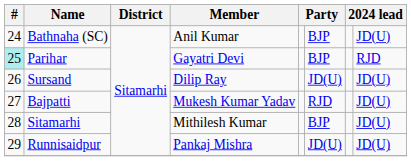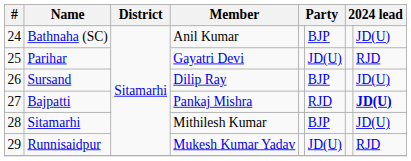(14, 58) paleturquoise background -> (14, 58) no background
(319, 58) BJP -> (325, 58) JD(U)
(325, 79) JD(U) -> (319, 79) BJP
(234, 101) Mukesh Kumar Yadav -> (213, 101) Pankaj Mishra
(373, 101) normal -> (374, 101) bold
(213, 144) Pankaj Mishra -> (234, 144) Mukesh Kumar Yadav
(373, 144) JD(U) -> (368, 144) RJD
